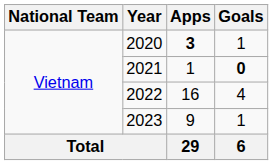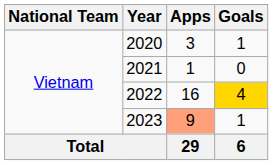(190, 43) bold -> (190, 43) normal
(241, 69) bold -> (241, 69) normal
(241, 95) no background -> (241, 95) gold background
(190, 120) no background -> (190, 120) lightsalmon background
